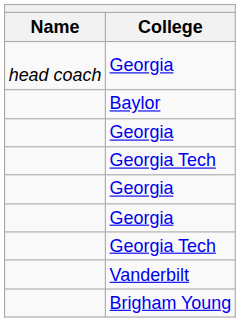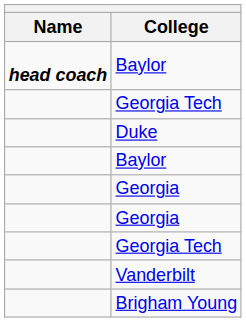(55, 75) normal -> (58, 75) bold
(141, 65) Georgia -> (141, 65) Baylor
(135, 103) Baylor -> (169, 103) Georgia Tech
(141, 132) Georgia -> (136, 132) Duke
(163, 160) Georgia Tech -> (141, 160) Baylor
